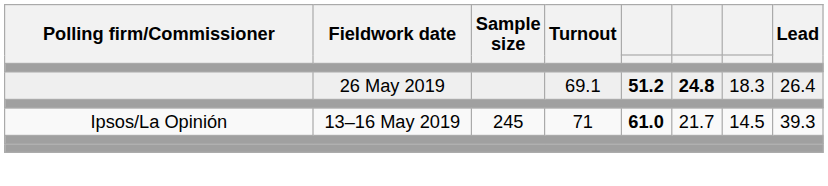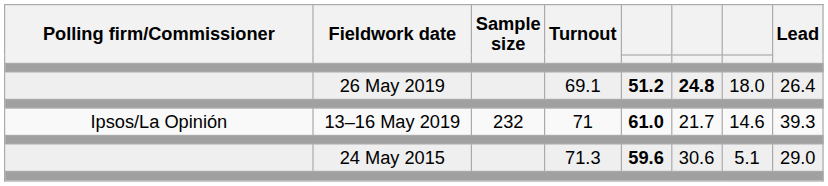(747, 85) 18.3 -> (747, 85) 18.0
(508, 122) 245 -> (508, 122) 232
(747, 122) 14.5 -> (747, 122) 14.6
+ row: (392, 158)
